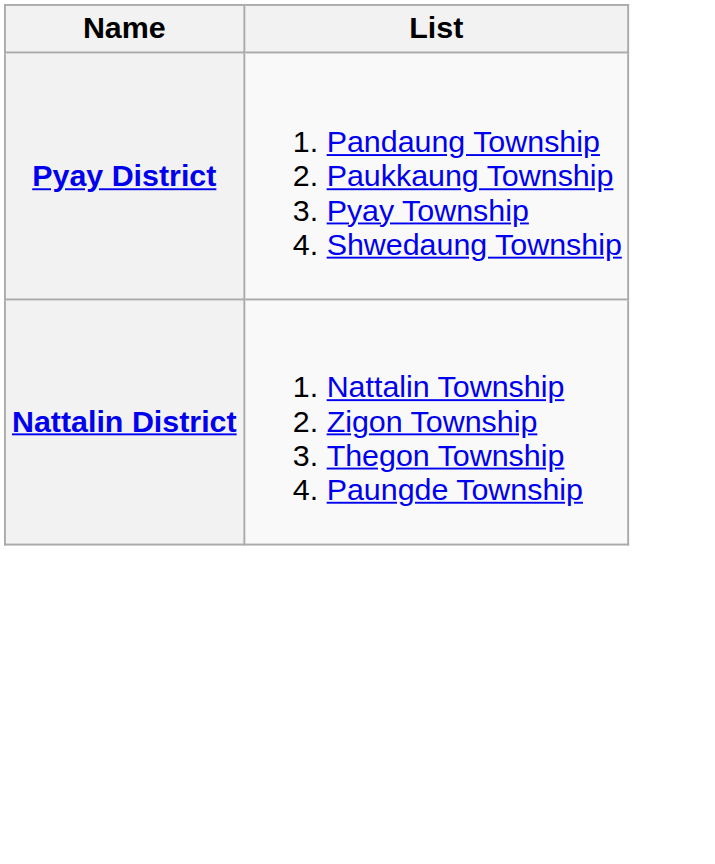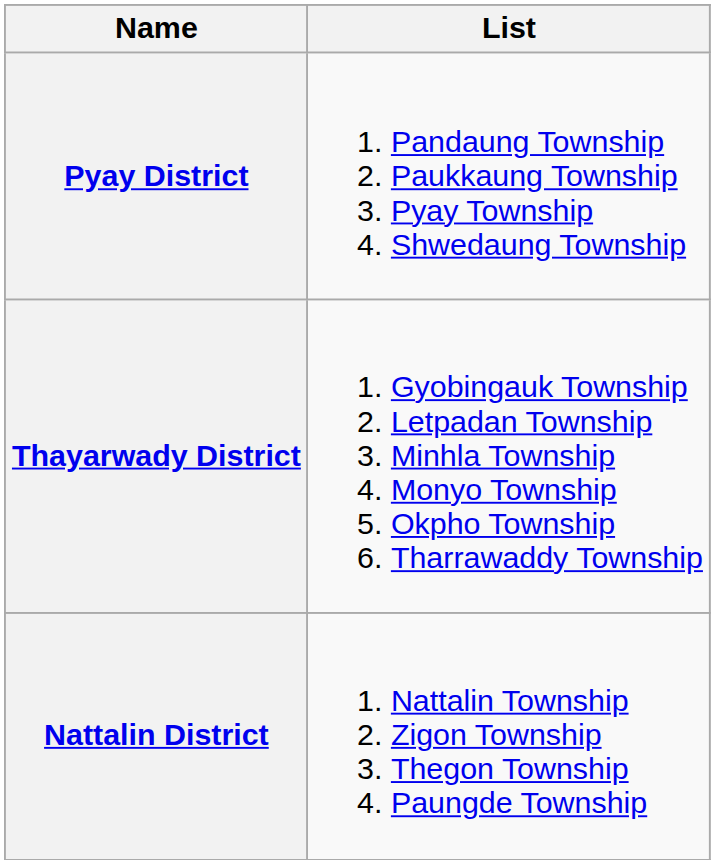+ row: (156, 455)
